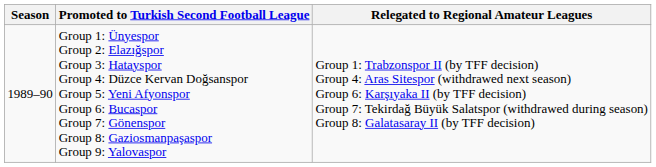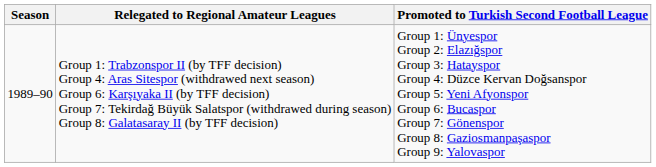columns swapped: (184, 14) <-> (482, 14)
